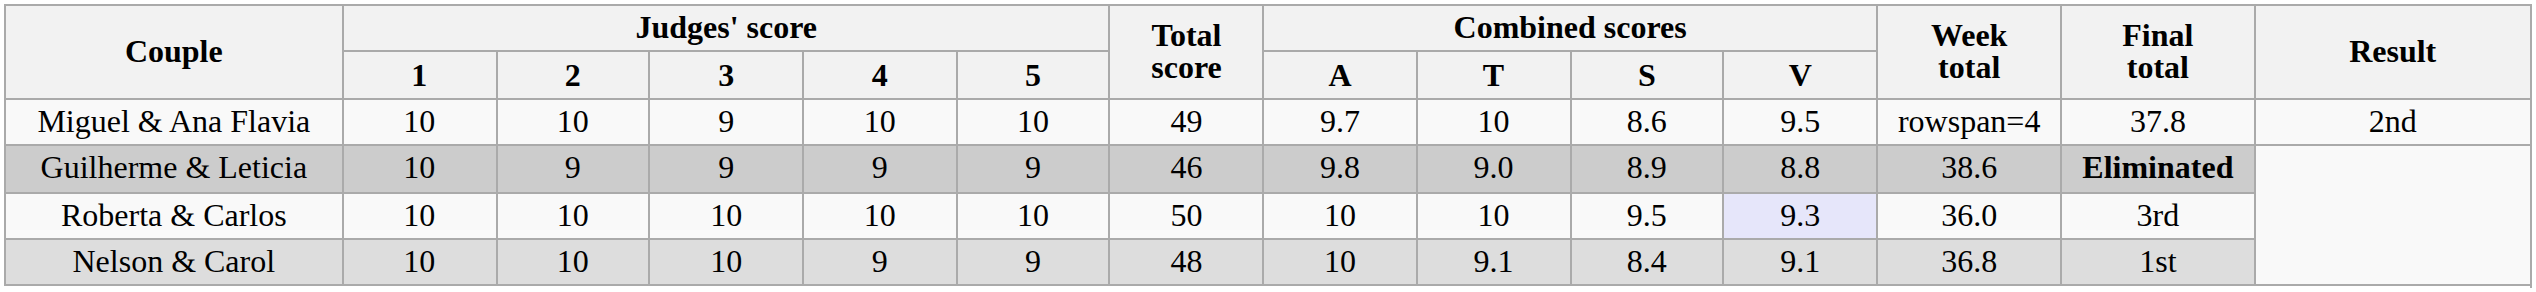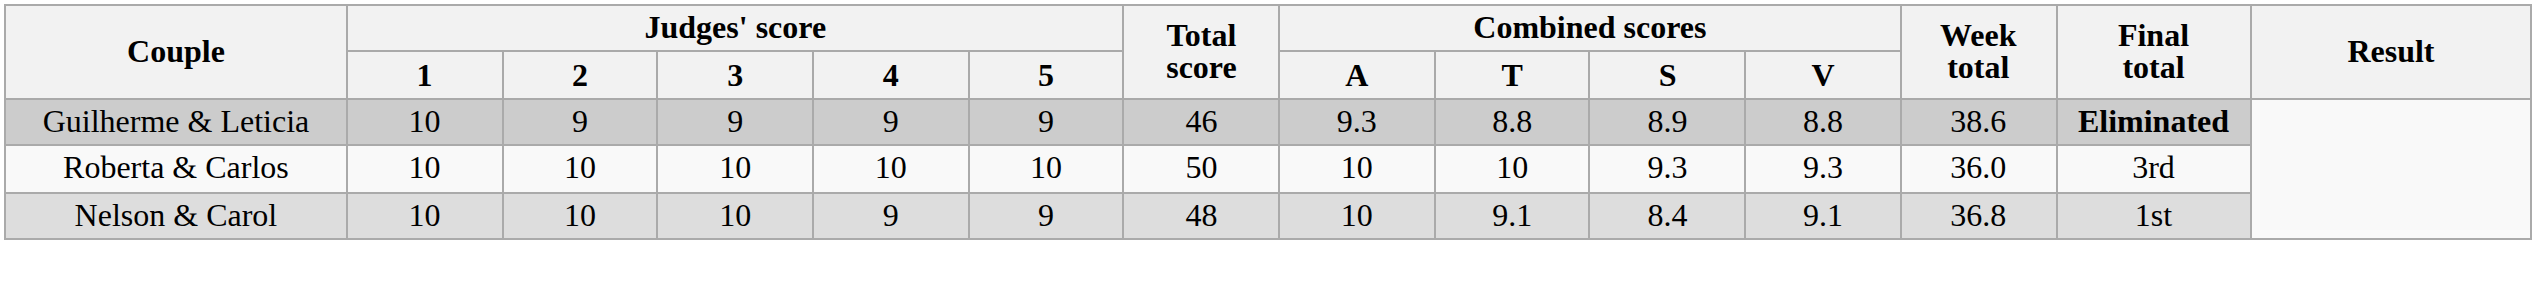- row: (174, 121)
(1340, 168) 9.8 -> (1357, 121) 9.3
(1493, 168) 9.0 -> (1512, 121) 8.8
(1647, 214) 9.5 -> (1668, 168) 9.3
(1800, 214) lavender background -> (1823, 168) no background
